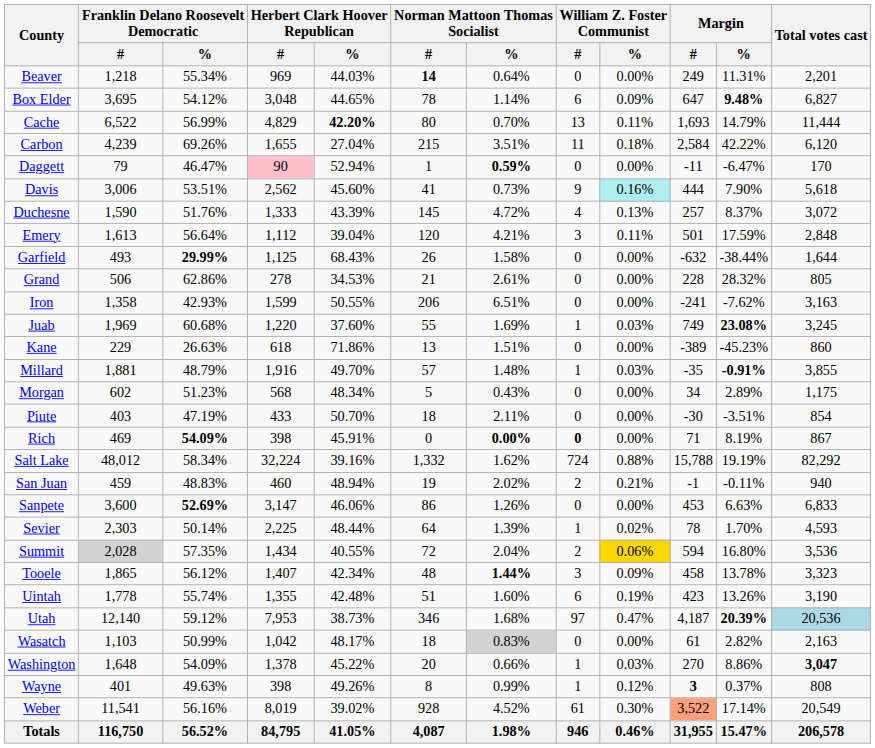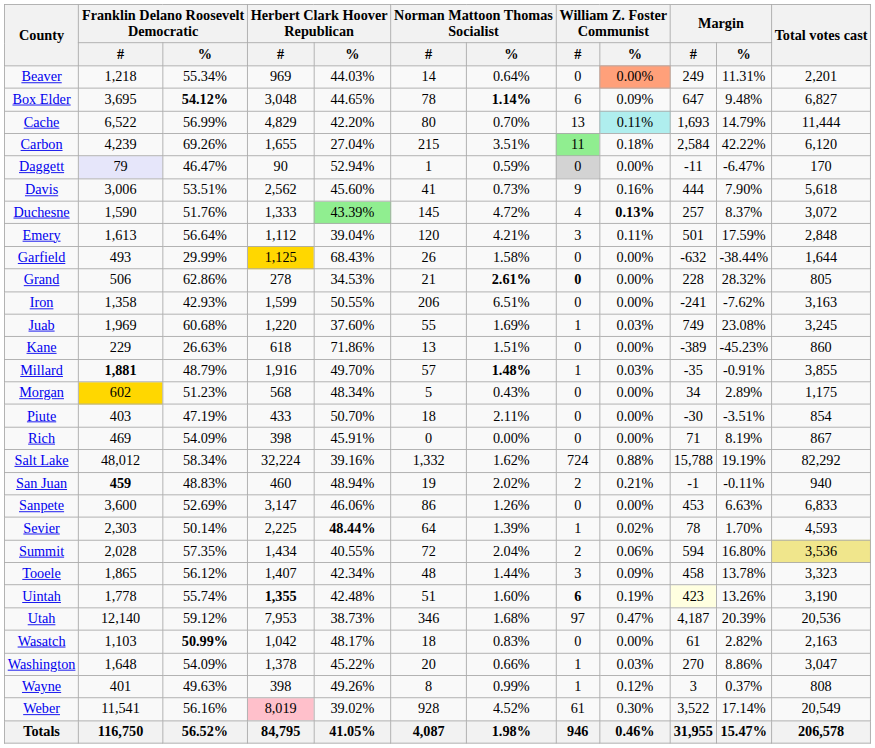(429, 76) bold -> (429, 76) normal
(635, 76) no background -> (635, 76) lightsalmon background
(205, 99) normal -> (205, 99) bold
(511, 99) normal -> (511, 99) bold
(744, 99) bold -> (744, 99) normal
(352, 122) bold -> (352, 122) normal
(635, 122) no background -> (635, 122) paleturquoise background
(578, 144) no background -> (578, 144) lightgreen background
(121, 167) no background -> (121, 167) lavender background
(281, 167) pink background -> (281, 167) no background
(511, 167) bold -> (511, 167) normal
(578, 167) no background -> (578, 167) lightgrey background
(635, 189) paleturquoise background -> (635, 189) no background
(352, 212) no background -> (352, 212) lightgreen background
(635, 212) normal -> (635, 212) bold
(205, 257) bold -> (205, 257) normal
(281, 257) no background -> (281, 257) gold background
(511, 280) normal -> (511, 280) bold
(578, 280) normal -> (578, 280) bold
(744, 325) bold -> (744, 325) normal
(121, 370) normal -> (121, 370) bold
(511, 370) normal -> (511, 370) bold
(744, 370) bold -> (744, 370) normal
(121, 393) no background -> (121, 393) gold background
(205, 438) bold -> (205, 438) normal
(511, 438) bold -> (511, 438) normal
(578, 438) bold -> (578, 438) normal
(121, 483) normal -> (121, 483) bold
(205, 506) bold -> (205, 506) normal
(352, 528) normal -> (352, 528) bold
(121, 551) lightgrey background -> (121, 551) no background
(635, 551) gold background -> (635, 551) no background
(821, 551) no background -> (821, 551) khaki background
(511, 573) bold -> (511, 573) normal
(281, 596) normal -> (281, 596) bold
(578, 596) normal -> (578, 596) bold
(693, 596) no background -> (693, 596) lightyellow background
(744, 618) bold -> (744, 618) normal
(821, 618) lightblue background -> (821, 618) no background
(205, 641) normal -> (205, 641) bold
(511, 641) lightgrey background -> (511, 641) no background
(821, 664) bold -> (821, 664) normal
(693, 686) bold -> (693, 686) normal
(281, 709) no background -> (281, 709) pink background
(693, 709) lightsalmon background -> (693, 709) no background
